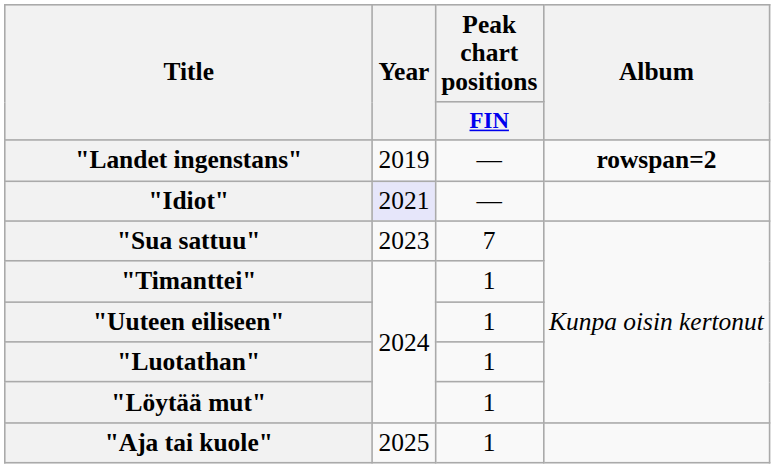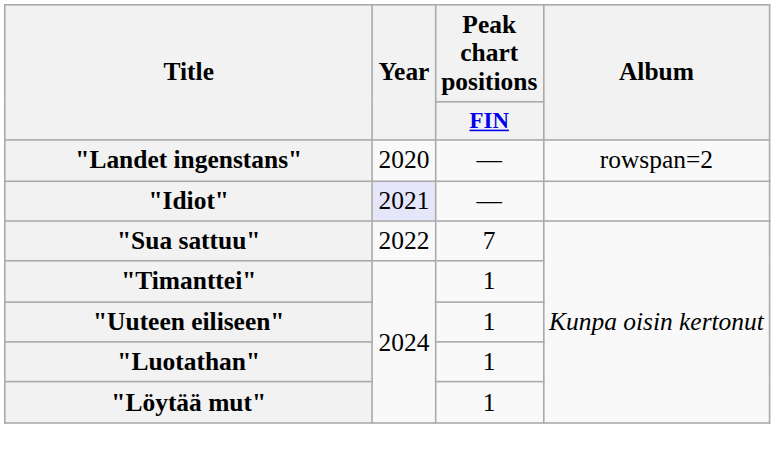(404, 160) 2019 -> (404, 160) 2020
(656, 160) bold -> (656, 160) normal
(404, 240) 2023 -> (404, 240) 2022
- row: (189, 442)
